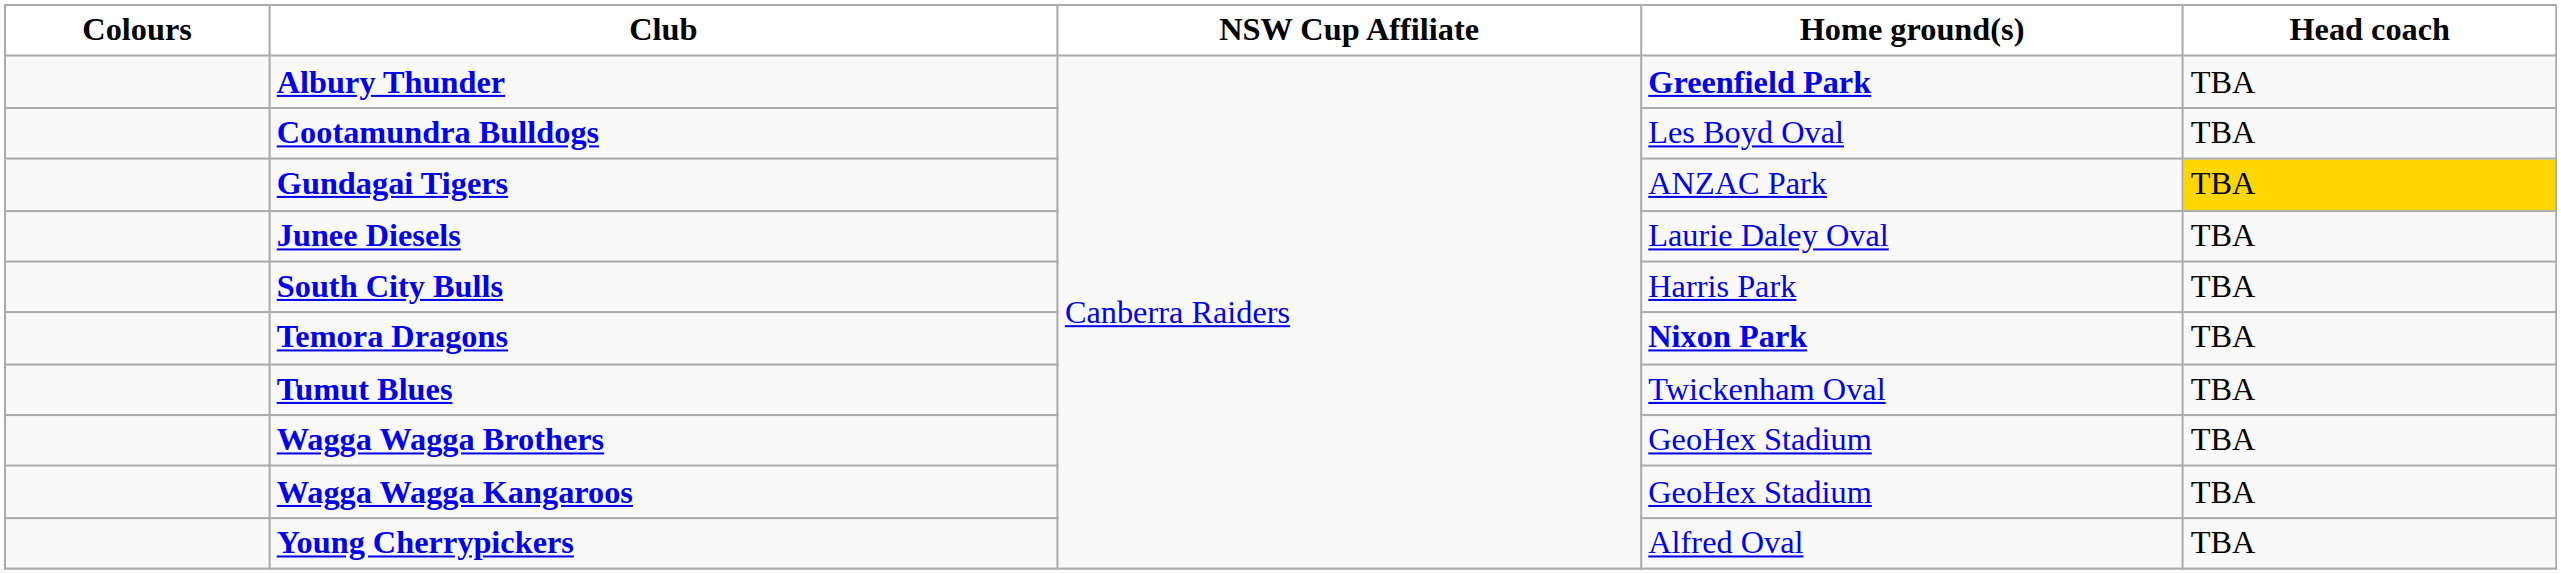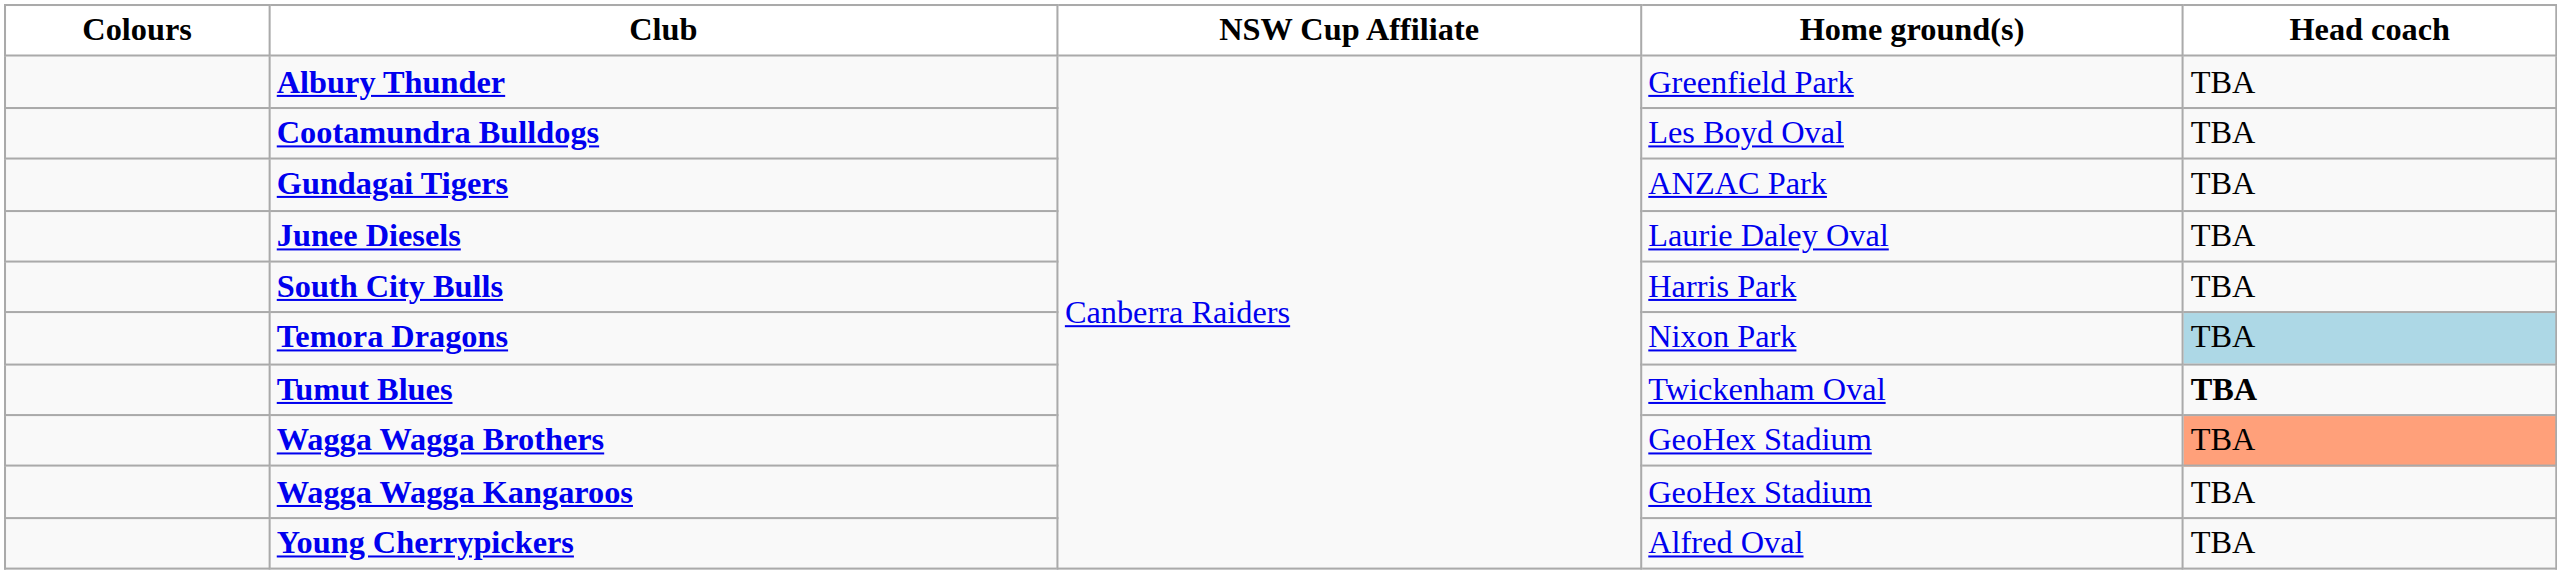(1760, 81) bold -> (1751, 81) normal
(2223, 183) gold background -> (2223, 183) no background
(1728, 337) bold -> (1722, 337) normal
(2223, 337) no background -> (2223, 337) lightblue background
(2223, 388) normal -> (2224, 388) bold
(2223, 440) no background -> (2223, 440) lightsalmon background
